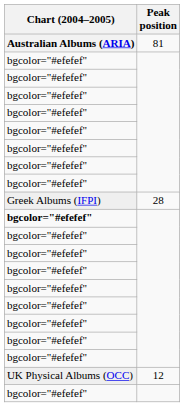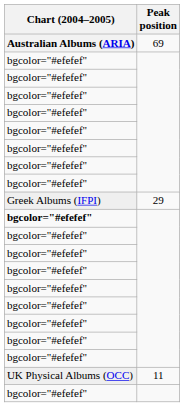(158, 43) 81 -> (158, 43) 69
(158, 200) 28 -> (158, 200) 29
(158, 375) 12 -> (158, 375) 11
